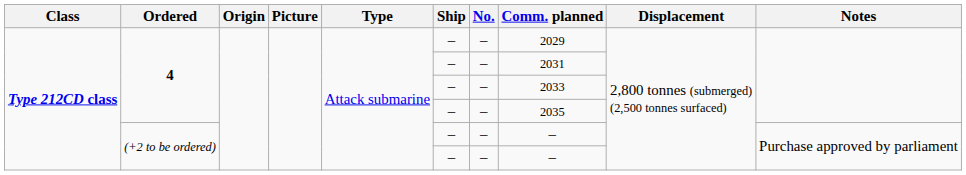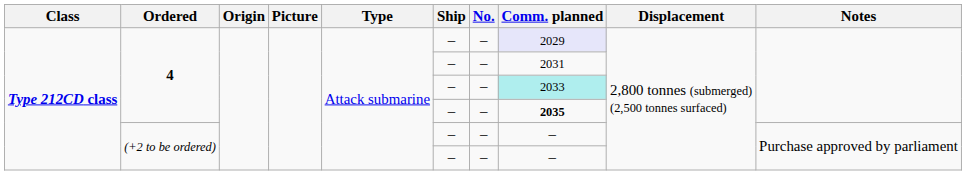(552, 40) no background -> (552, 40) lavender background
(552, 88) no background -> (552, 88) paleturquoise background
(552, 111) normal -> (552, 110) bold
